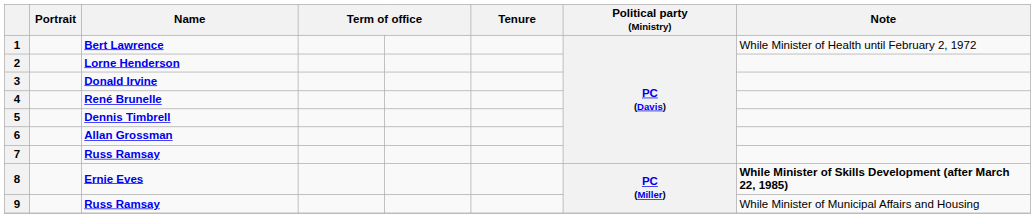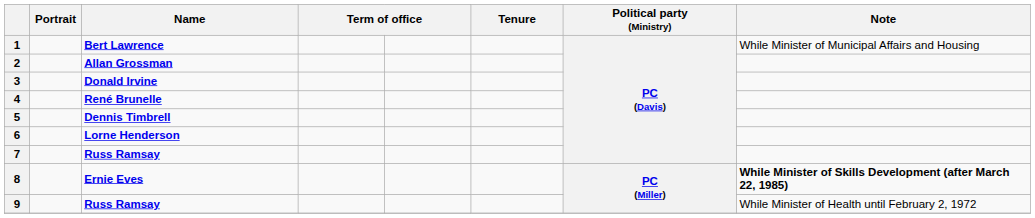(858, 44) While Minister of Health until February 2, 1972 -> (859, 44) While Minister of Municipal Affairs and Housing
(132, 63) Lorne Henderson -> (128, 63) Allan Grossman
(128, 136) Allan Grossman -> (132, 136) Lorne Henderson
(859, 203) While Minister of Municipal Affairs and Housing -> (858, 203) While Minister of Health until February 2, 1972
